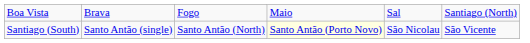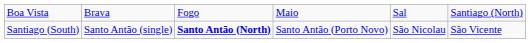(221, 30) normal -> (224, 30) bold
(326, 30) lightyellow background -> (332, 30) no background
